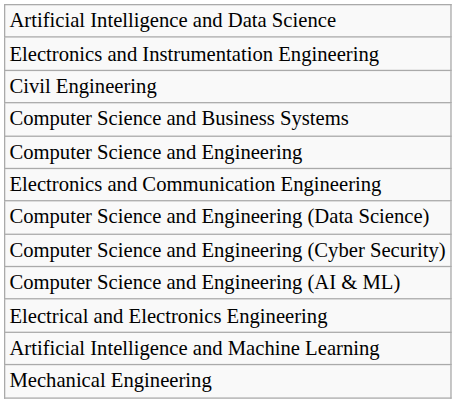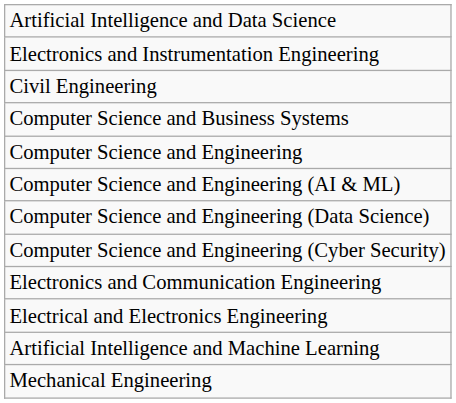(195, 184) Electronics and Communication Engineering -> (205, 184) Computer Science and Engineering (AI & ML)
(205, 282) Computer Science and Engineering (AI & ML) -> (195, 282) Electronics and Communication Engineering
